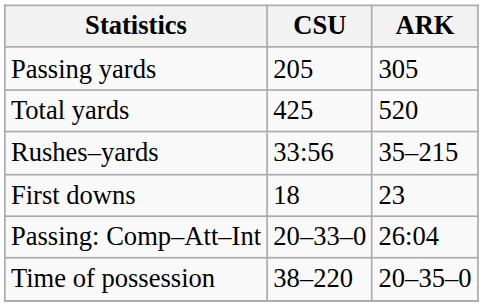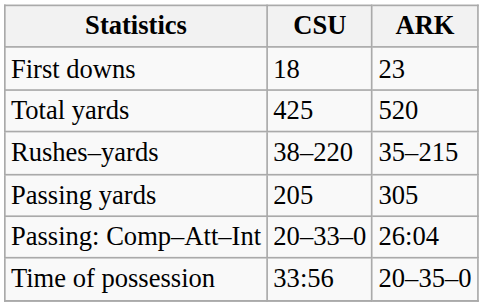rows swapped: (73, 194) <-> (84, 68)
(304, 152) 33:56 -> (313, 152) 38–220
(313, 278) 38–220 -> (304, 278) 33:56
